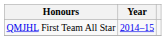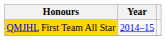(61, 27) no background -> (61, 27) gold background
